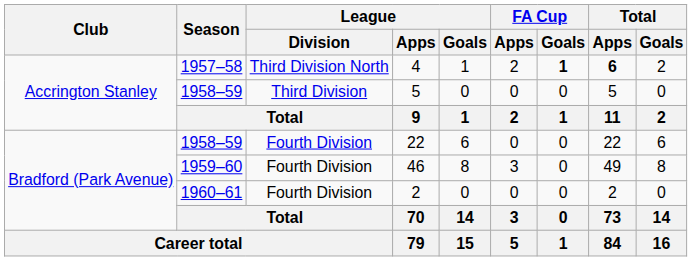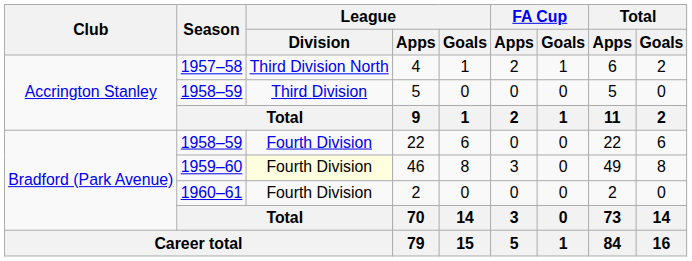(563, 67) bold -> (563, 67) normal
(612, 67) bold -> (612, 67) normal
(319, 167) no background -> (319, 167) lightyellow background
